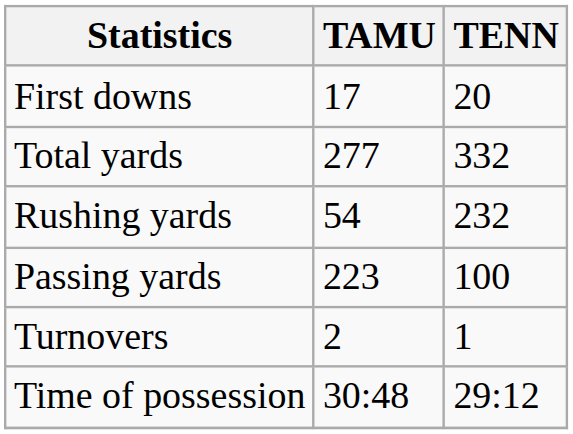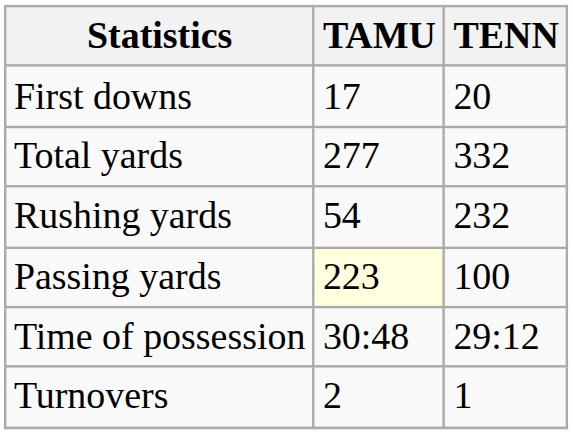(351, 276) no background -> (351, 276) lightyellow background
rows swapped: (91, 336) <-> (160, 396)
